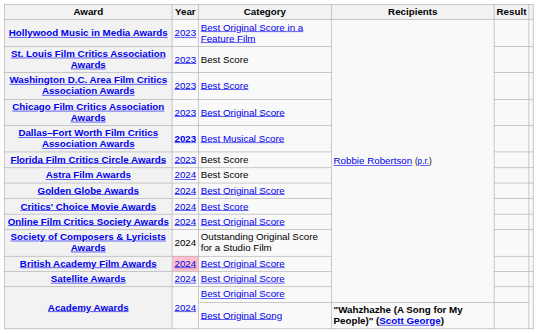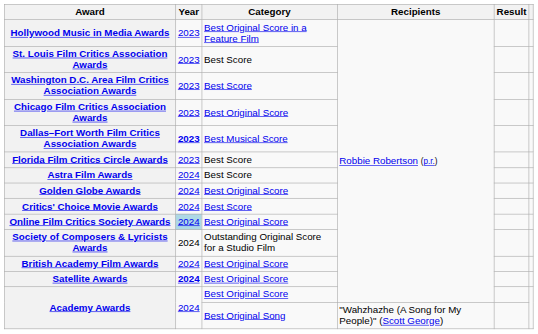(185, 221) no background -> (189, 221) lightblue background
(185, 263) pink background -> (189, 263) no background
(185, 279) normal -> (189, 279) bold
(398, 315) bold -> (400, 315) normal
